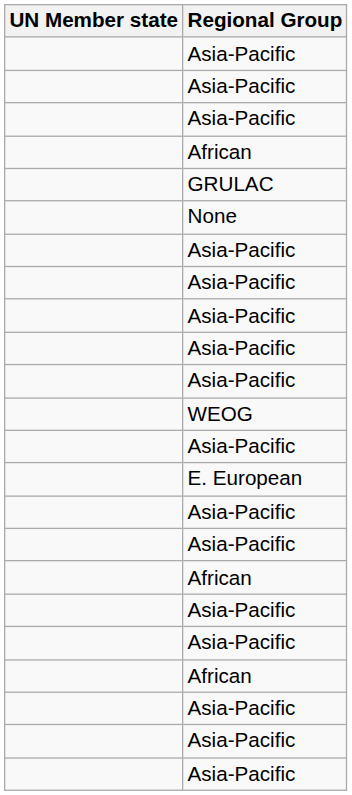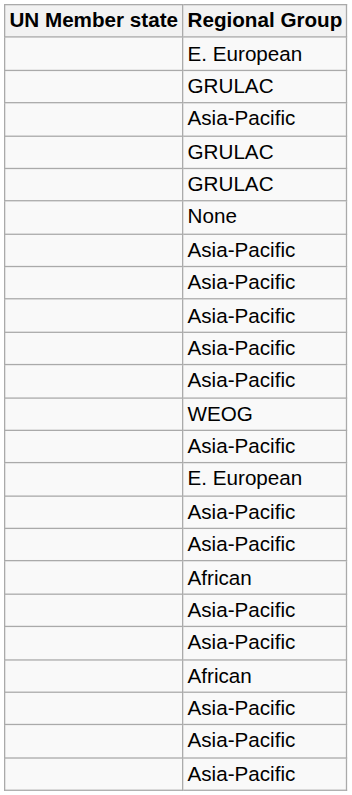(241, 53) Asia-Pacific -> (245, 53) E. European
(241, 86) Asia-Pacific -> (231, 86) GRULAC
(220, 151) African -> (231, 151) GRULAC
